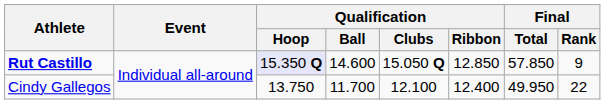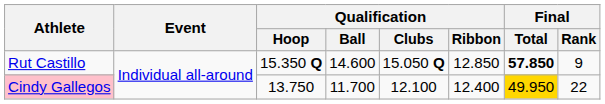(50, 63) bold -> (47, 63) normal
(291, 63) lavender background -> (291, 63) no background
(531, 63) normal -> (531, 63) bold
(59, 87) no background -> (59, 87) pink background
(531, 87) no background -> (531, 87) gold background
